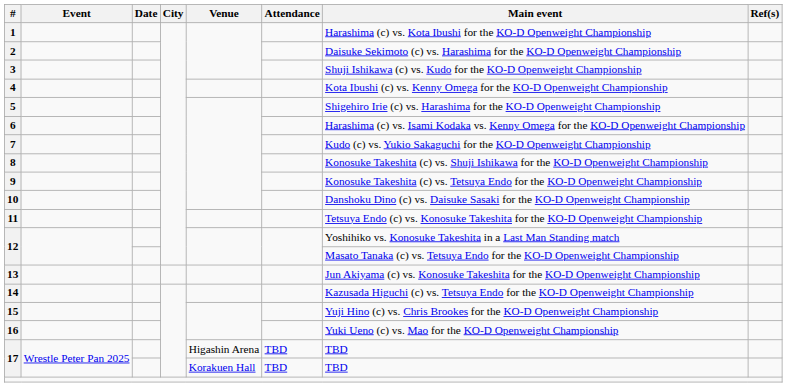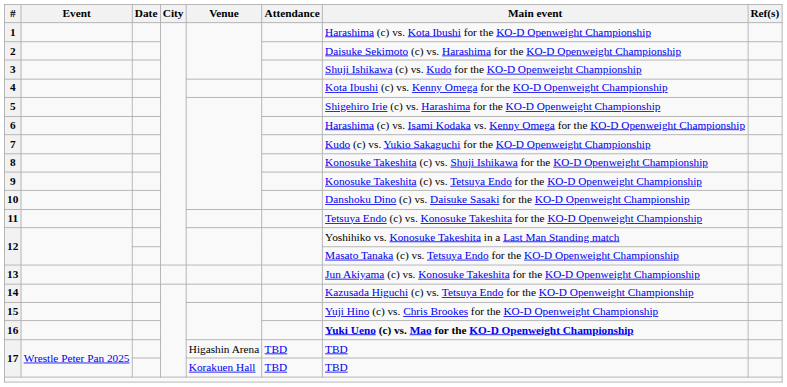(472, 329) normal -> (479, 329) bold
